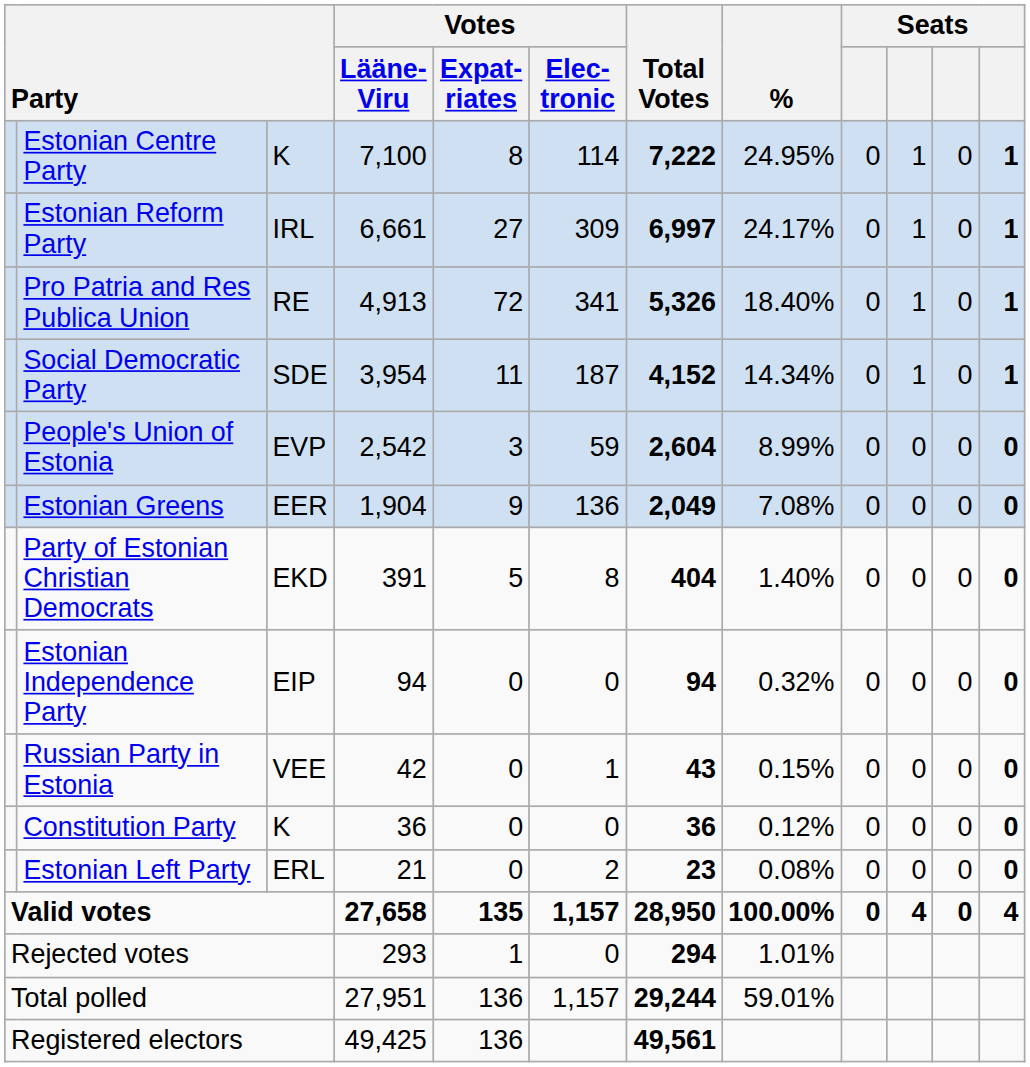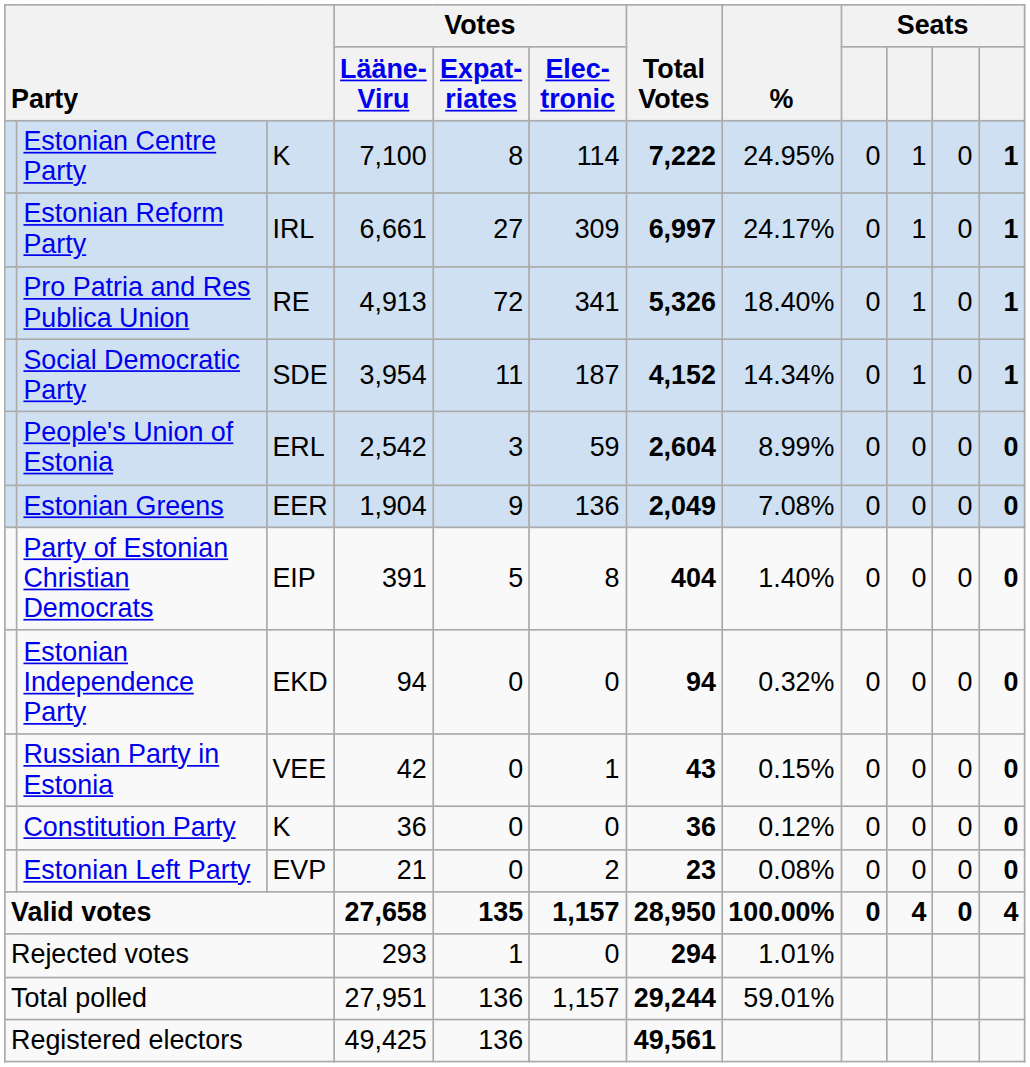(299, 447) EVP -> (299, 447) ERL
(300, 578) EKD -> (294, 578) EIP
(294, 681) EIP -> (300, 681) EKD
(299, 870) ERL -> (299, 870) EVP
